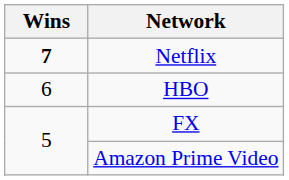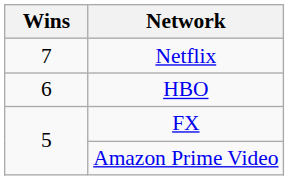(46, 55) bold -> (46, 55) normal
